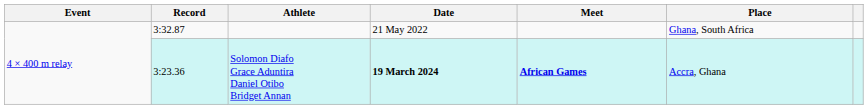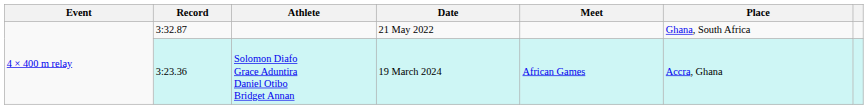(405, 71) bold -> (410, 71) normal
(553, 71) bold -> (554, 71) normal
